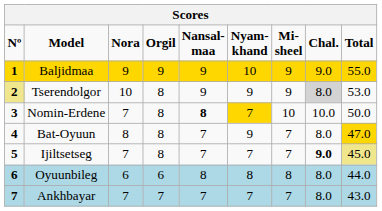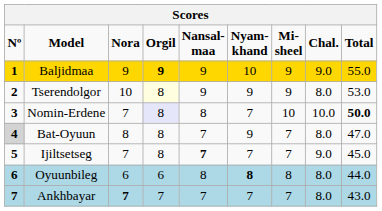(161, 71) normal -> (161, 71) bold
(14, 92) khaki background -> (14, 92) no background
(161, 92) no background -> (161, 92) lightyellow background
(324, 92) lightgrey background -> (324, 92) no background
(161, 112) no background -> (161, 112) lavender background
(203, 112) bold -> (203, 112) normal
(250, 112) gold background -> (250, 112) no background
(359, 112) normal -> (359, 112) bold
(14, 133) no background -> (14, 133) lightgrey background
(359, 133) gold background -> (359, 133) no background
(203, 154) normal -> (203, 154) bold
(324, 154) bold -> (324, 154) normal
(359, 154) khaki background -> (359, 154) no background
(250, 175) normal -> (250, 175) bold
(126, 196) normal -> (126, 196) bold
